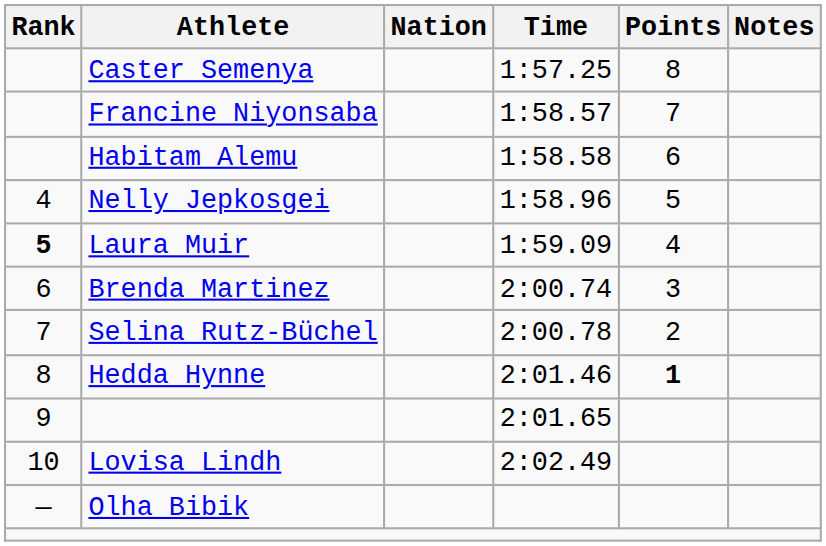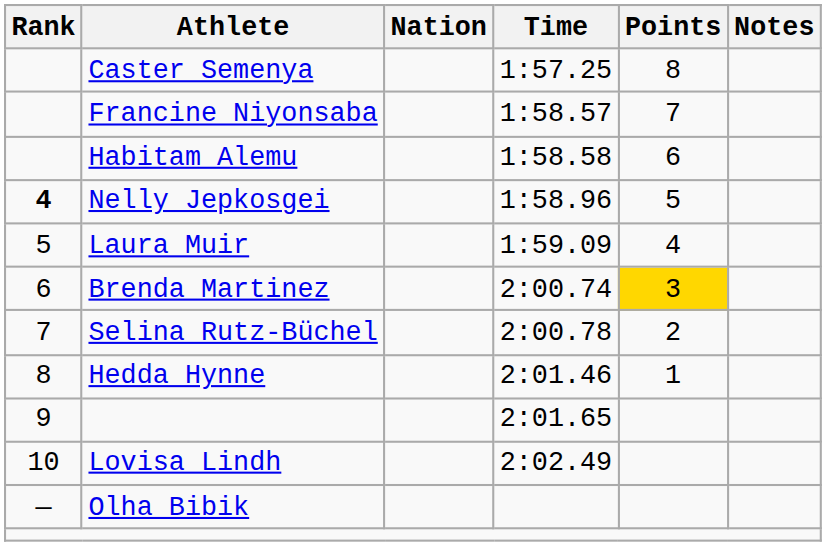(44, 201) normal -> (44, 201) bold
(44, 245) bold -> (44, 245) normal
(673, 289) no background -> (673, 289) gold background
(673, 376) bold -> (673, 376) normal
